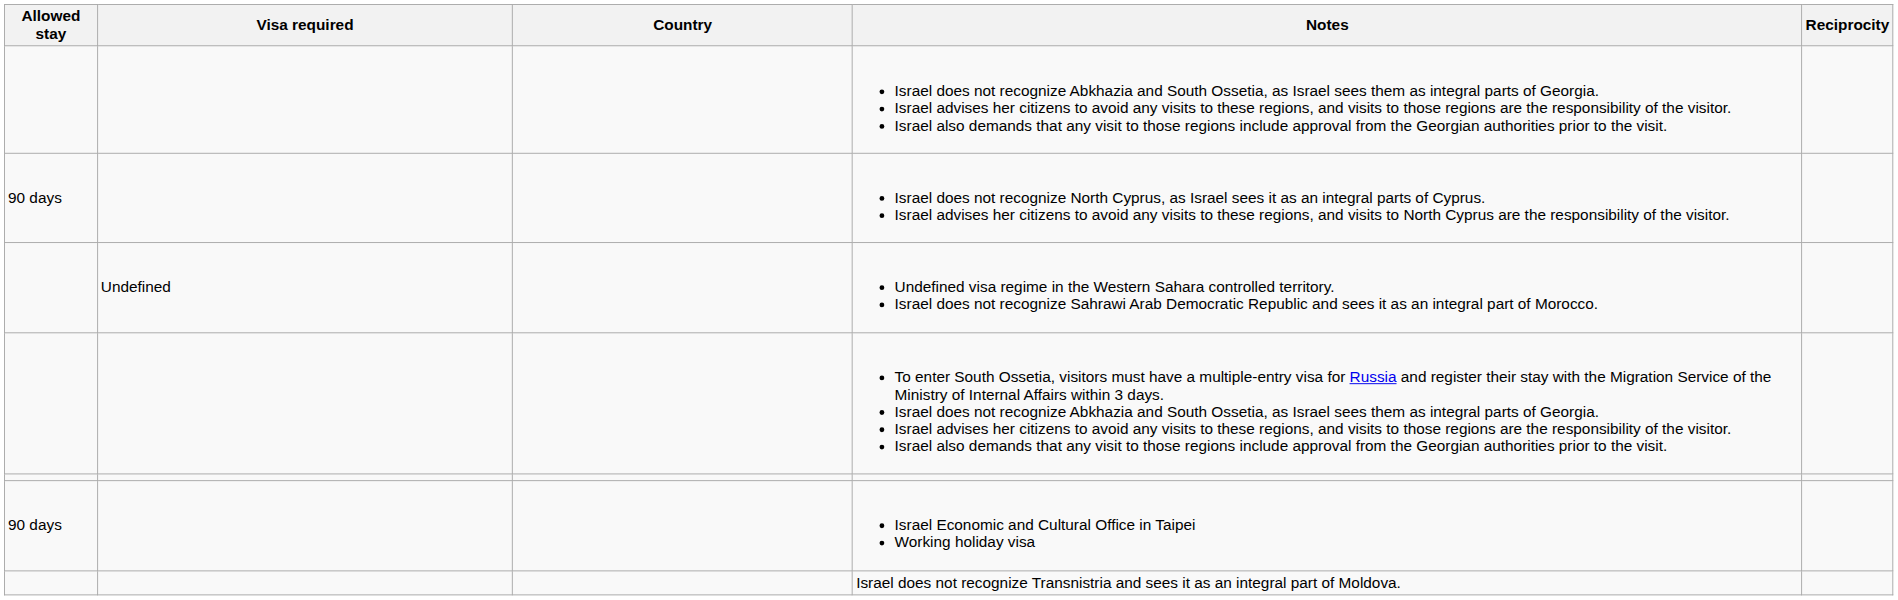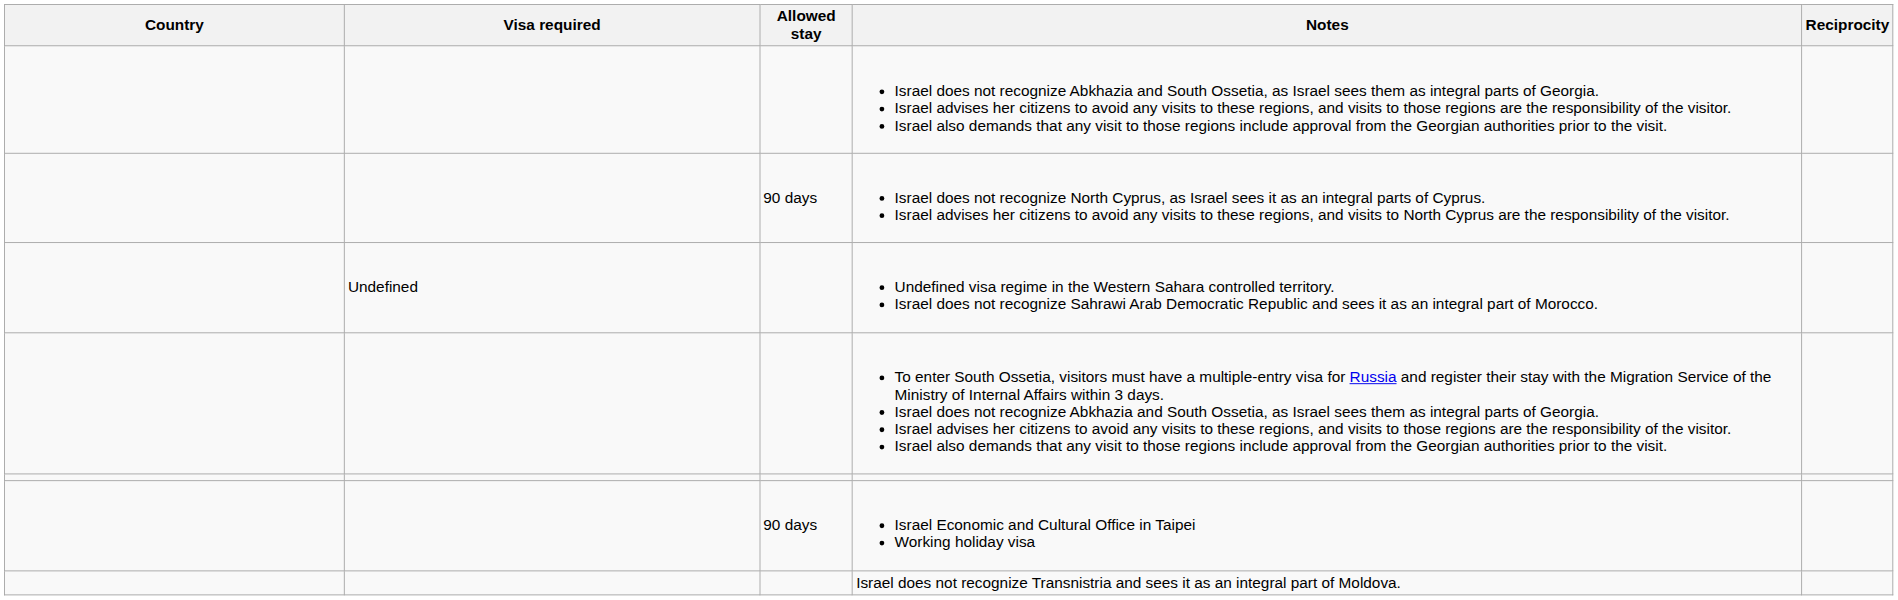columns swapped: (683, 25) <-> (51, 25)
